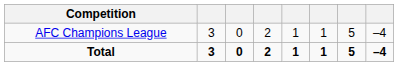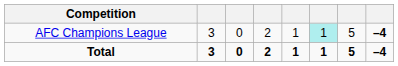(324, 33) no background -> (324, 33) paleturquoise background
(380, 33) normal -> (380, 33) bold
